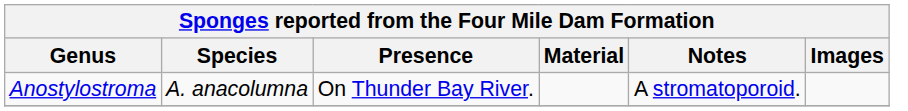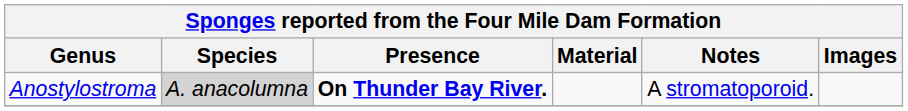(237, 88) no background -> (237, 88) lightgrey background
(426, 88) normal -> (433, 88) bold
